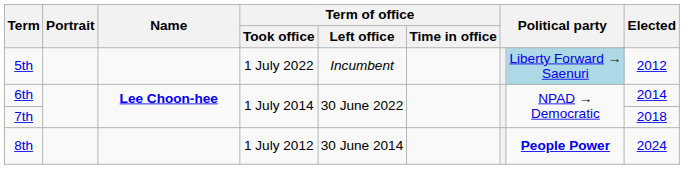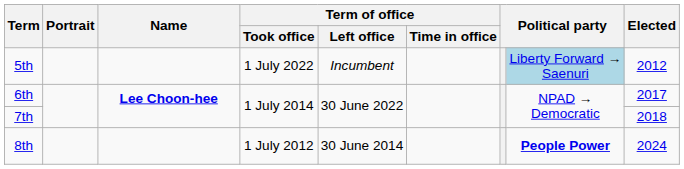(652, 95) 2014 -> (652, 95) 2017
